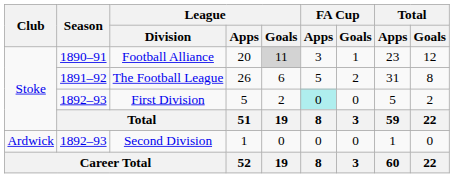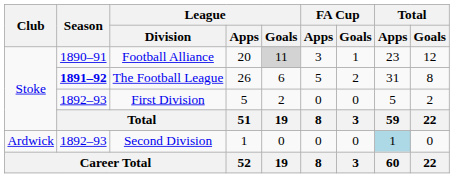(83, 78) normal -> (83, 78) bold
(318, 99) paleturquoise background -> (318, 99) no background
(393, 141) no background -> (393, 141) lightblue background
